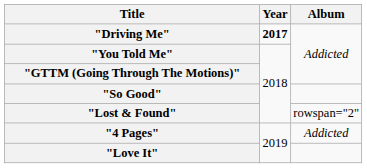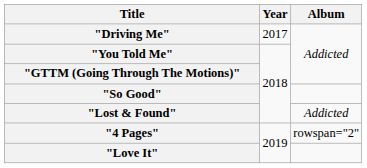(275, 34) bold -> (275, 34) normal
(326, 113) rowspan="2" -> (326, 113) Addicted
(326, 133) Addicted -> (326, 133) rowspan="2"
